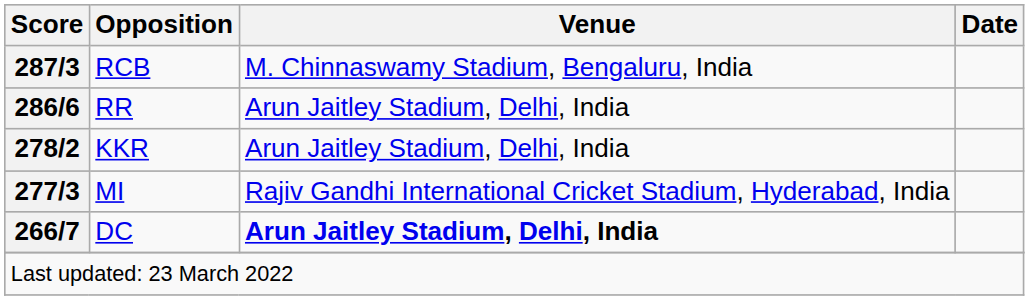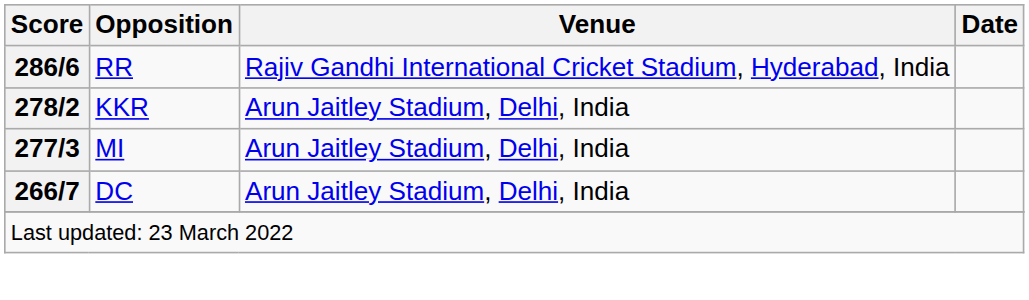- row: (123, 66)
(437, 107) Arun Jaitley Stadium, Delhi, India -> (597, 66) Rajiv Gandhi International Cricket Stadium, Hyderabad, India
(597, 190) Rajiv Gandhi International Cricket Stadium, Hyderabad, India -> (437, 149) Arun Jaitley Stadium, Delhi, India
(452, 231) bold -> (437, 190) normal
